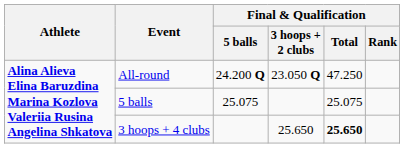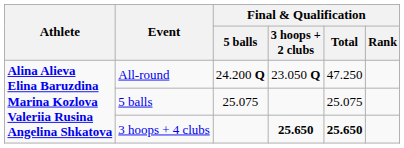(296, 129) normal -> (296, 129) bold
